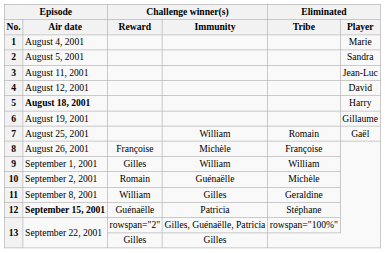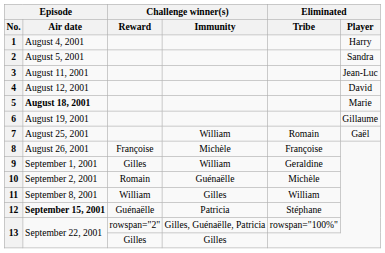(360, 42) Marie -> (360, 42) Harry
(360, 103) Harry -> (360, 103) Marie
(304, 164) William -> (304, 164) Geraldine
(304, 194) Geraldine -> (304, 194) William
